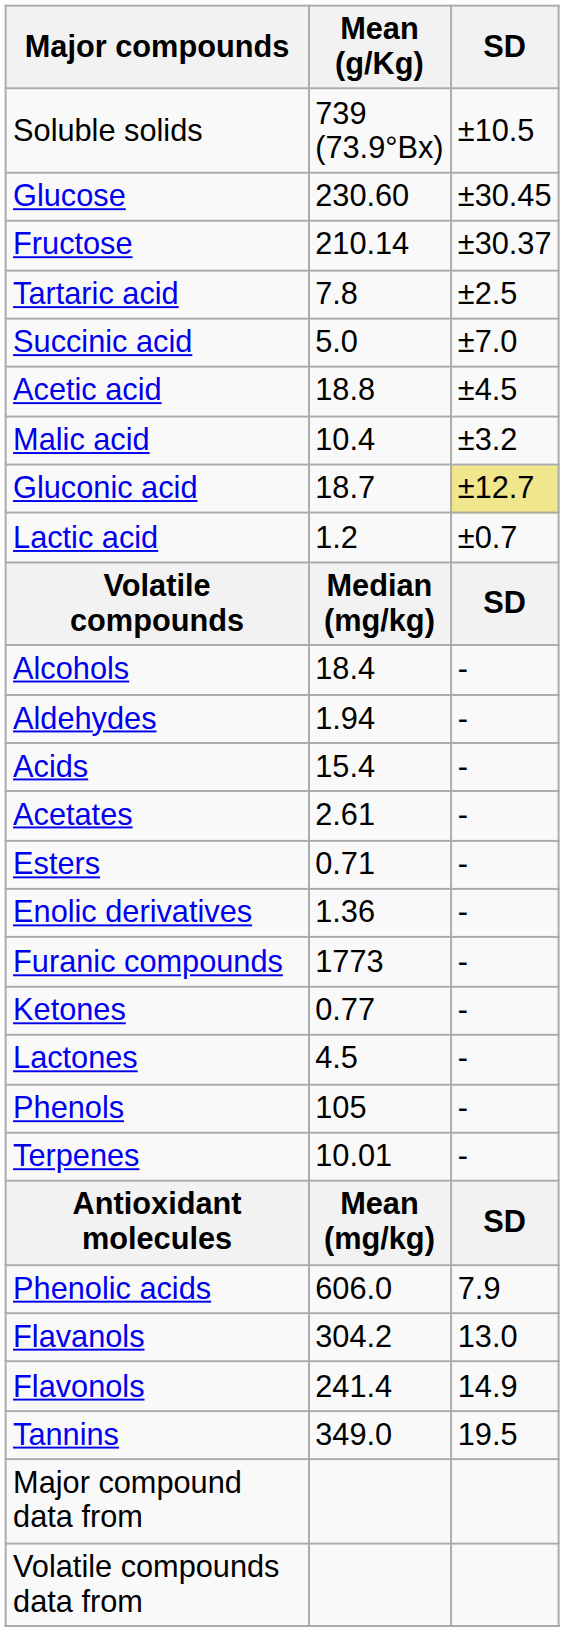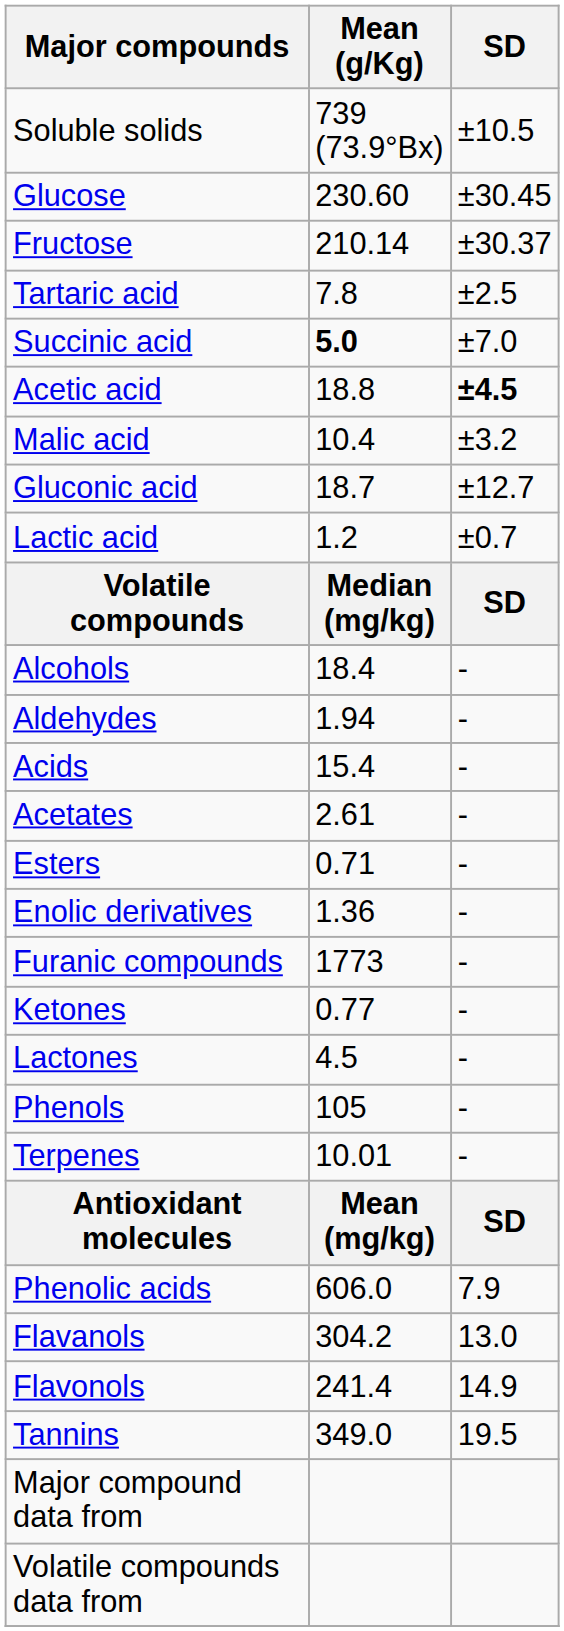(337, 342) normal -> (337, 342) bold
(488, 391) normal -> (488, 391) bold
(496, 488) khaki background -> (496, 488) no background
